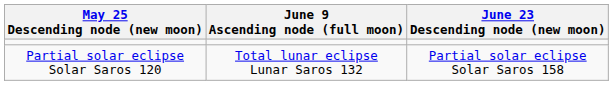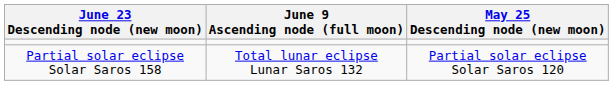columns swapped: (105, 22) <-> (508, 22)
